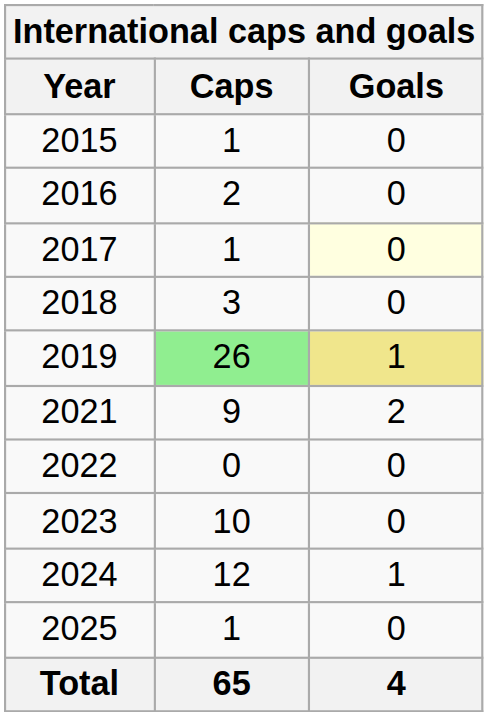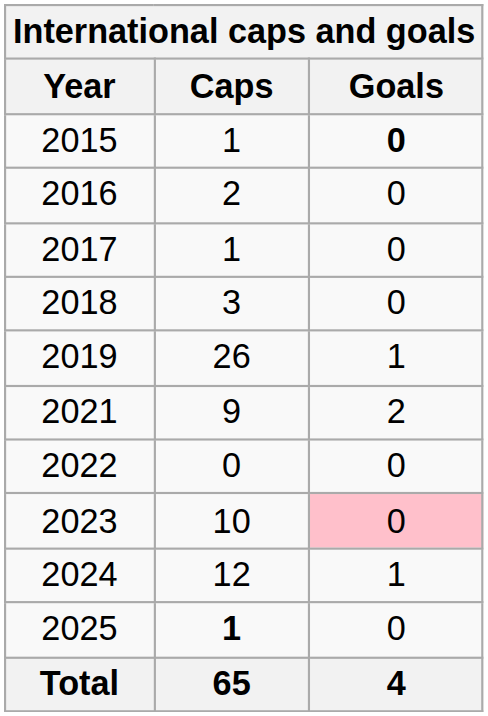(396, 140) normal -> (396, 140) bold
(396, 248) lightyellow background -> (396, 248) no background
(232, 357) lightgreen background -> (232, 357) no background
(396, 357) khaki background -> (396, 357) no background
(396, 520) no background -> (396, 520) pink background
(232, 628) normal -> (232, 628) bold
